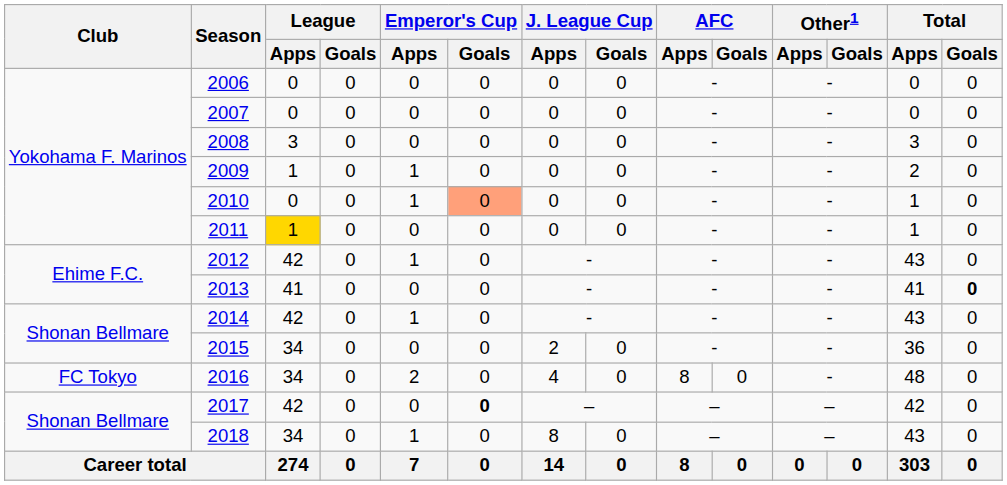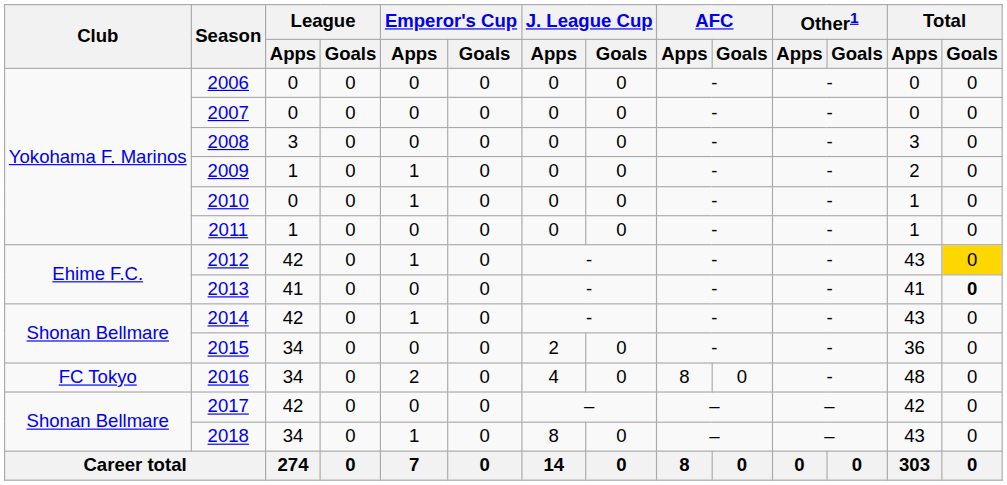(485, 200) lightsalmon background -> (485, 200) no background
(293, 230) gold background -> (293, 230) no background
(972, 259) no background -> (972, 259) gold background
(485, 406) bold -> (485, 406) normal
